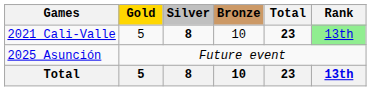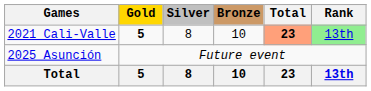(141, 35) normal -> (141, 35) bold
(188, 35) bold -> (188, 35) normal
(288, 35) no background -> (288, 35) lightsalmon background
